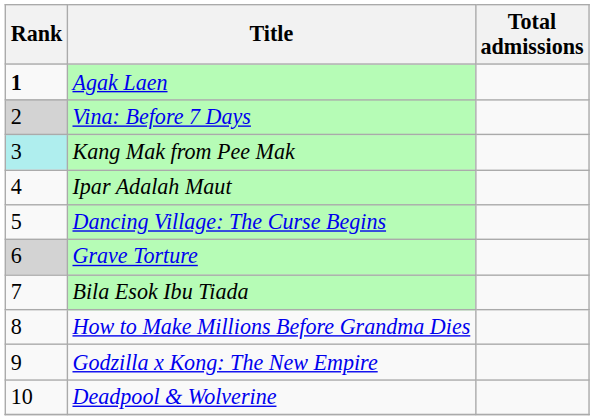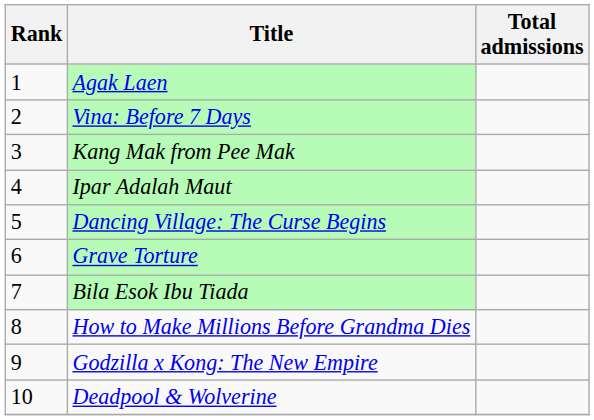(16, 81) bold -> (16, 81) normal
(16, 116) lightgrey background -> (16, 116) no background
(16, 151) paleturquoise background -> (16, 151) no background
(16, 256) lightgrey background -> (16, 256) no background
